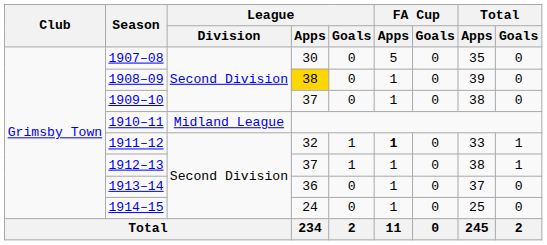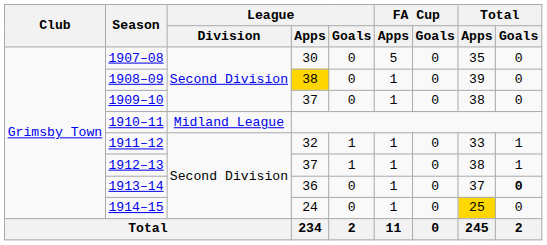(393, 144) bold -> (393, 144) normal
(519, 186) normal -> (519, 186) bold
(477, 208) no background -> (477, 208) gold background
